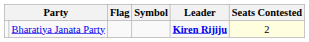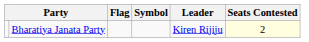(200, 29) bold -> (198, 29) normal
